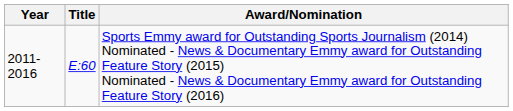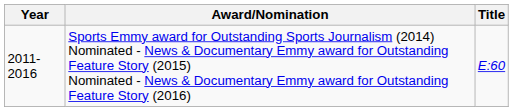columns swapped: (82, 15) <-> (303, 15)
